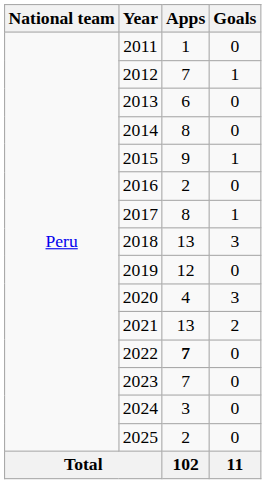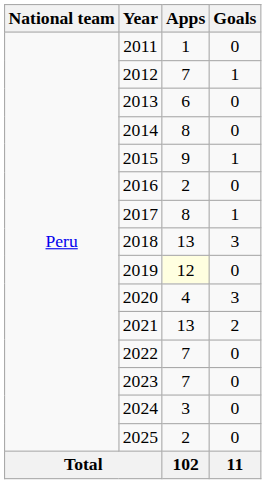(186, 269) no background -> (186, 269) lightyellow background
(186, 353) bold -> (186, 353) normal
